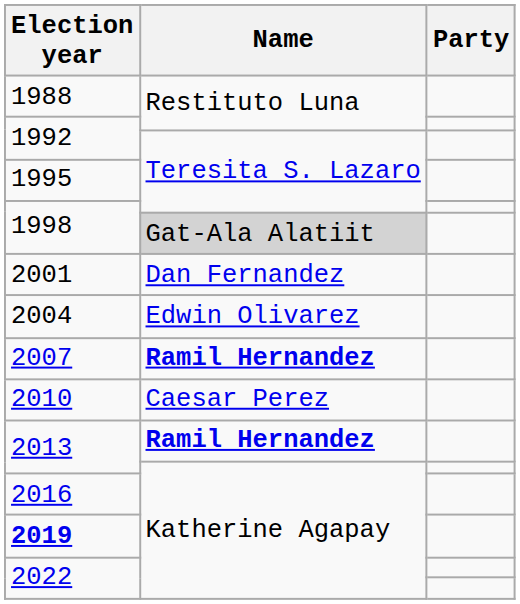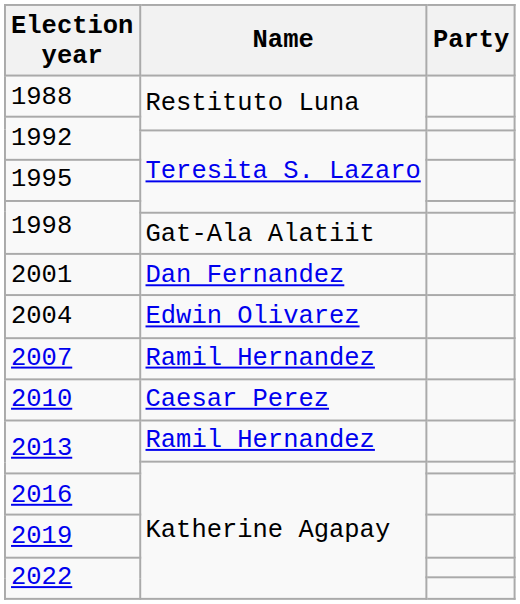(260, 233) lightgrey background -> (260, 233) no background
(260, 358) bold -> (260, 358) normal
(260, 441) bold -> (260, 441) normal
(42, 536) bold -> (42, 536) normal
